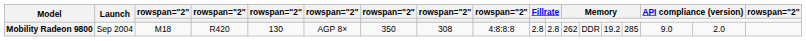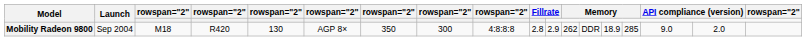(445, 29) 308 -> (445, 29) 300
(553, 29) 2.8 -> (553, 29) 2.9
(612, 29) 19.2 -> (612, 29) 18.9
